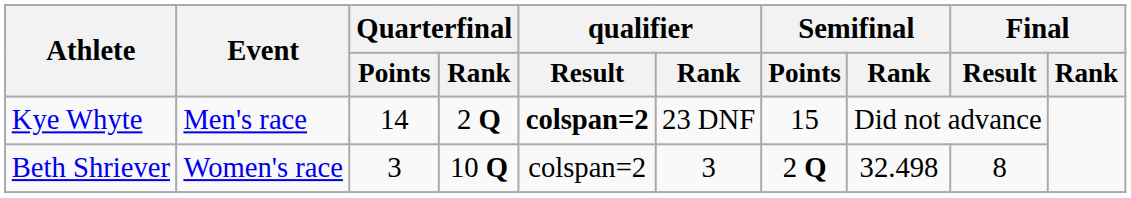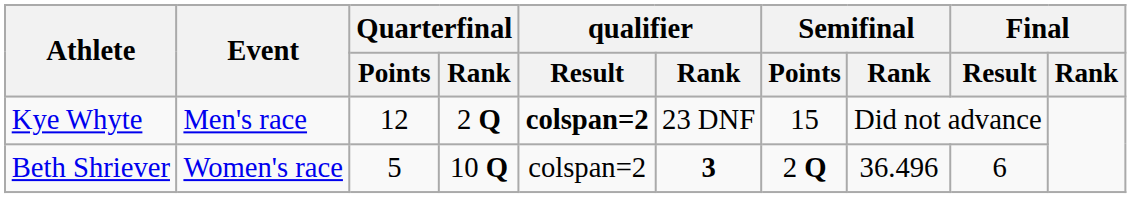(394, 120) 14 -> (394, 120) 12
(394, 167) 3 -> (394, 167) 5
(709, 167) normal -> (709, 167) bold
(899, 167) 32.498 -> (899, 167) 36.496
(1000, 167) 8 -> (1000, 167) 6
